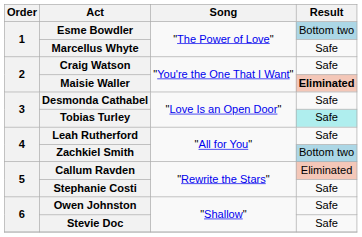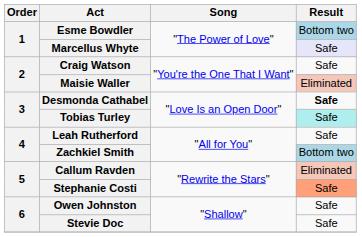(327, 48) no background -> (326, 48) lavender background
(327, 83) bold -> (326, 83) normal
(327, 100) normal -> (326, 100) bold
(327, 188) no background -> (326, 188) lightsalmon background
